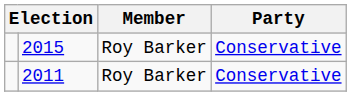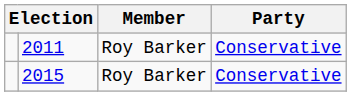rows swapped: (43, 76) <-> (43, 48)
